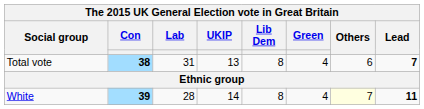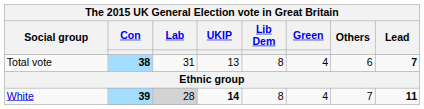(189, 96) no background -> (189, 96) lightgrey background
(233, 96) normal -> (233, 96) bold
(370, 96) lightyellow background -> (370, 96) no background
